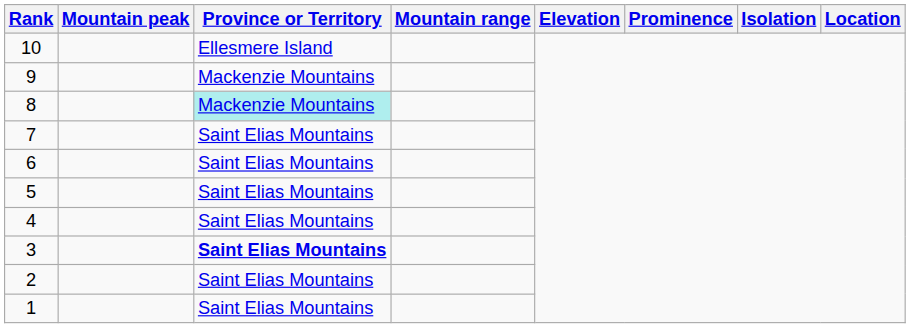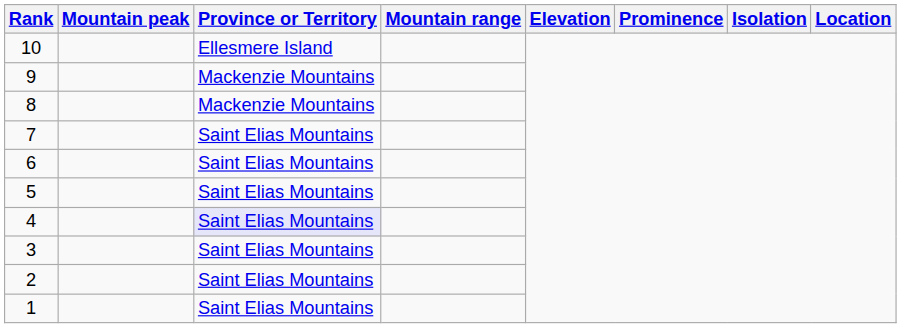(286, 105) paleturquoise background -> (286, 105) no background
(286, 221) no background -> (286, 221) lavender background
(292, 250) bold -> (286, 250) normal
